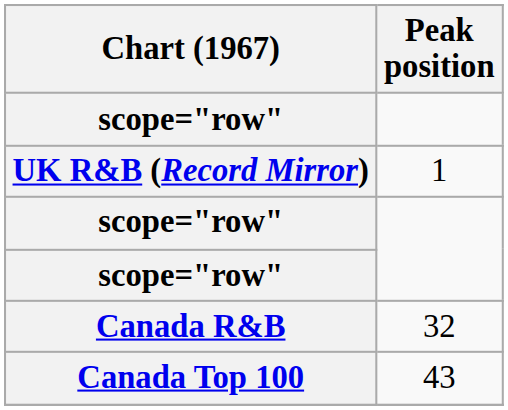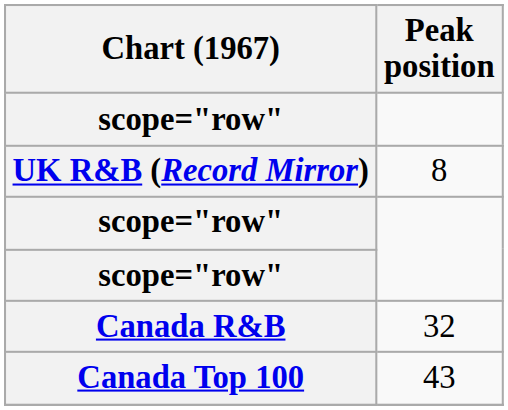(439, 170) 1 -> (439, 170) 8
